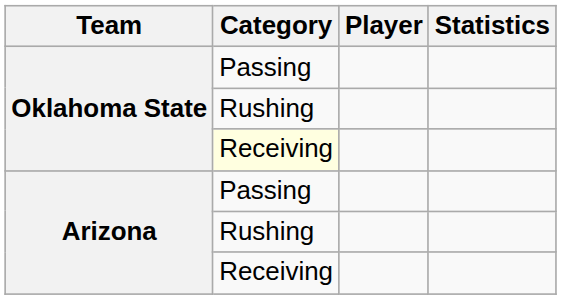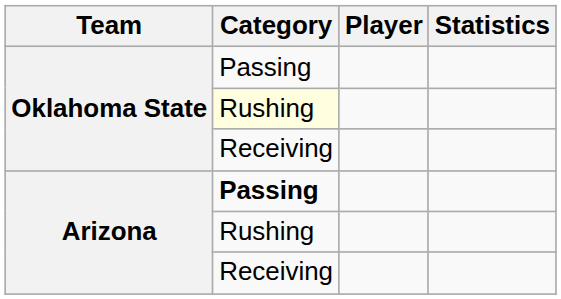(267, 108) no background -> (267, 108) lightyellow background
(276, 149) lightyellow background -> (276, 149) no background
(265, 190) normal -> (269, 190) bold
